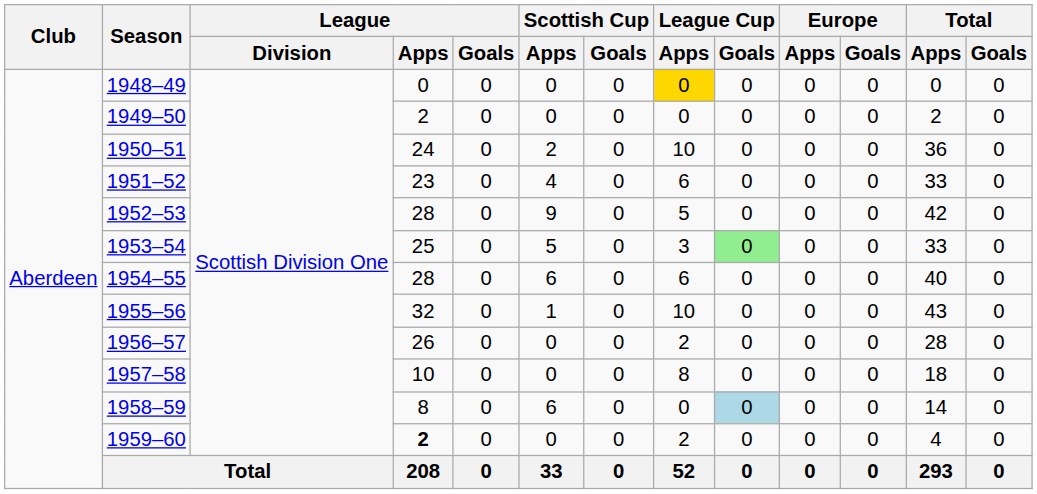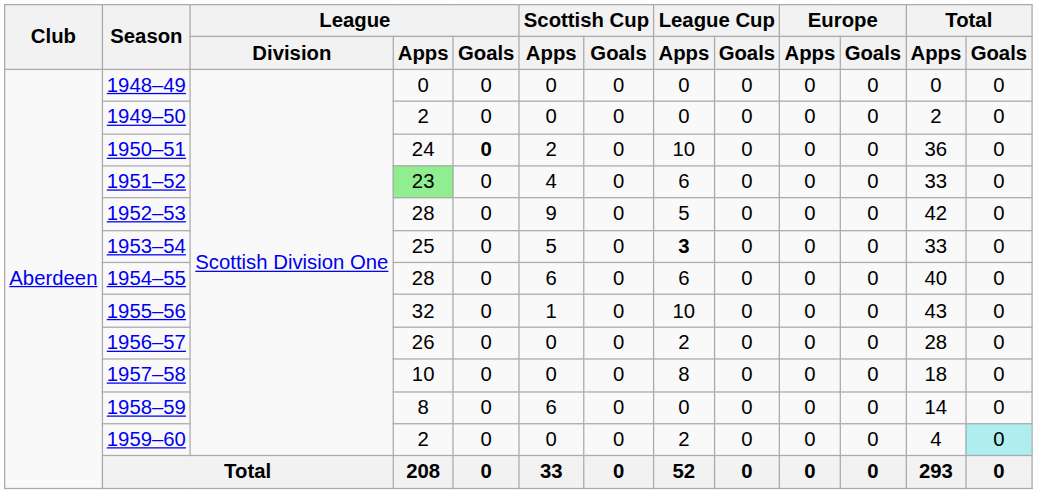(684, 85) gold background -> (684, 85) no background
(486, 149) normal -> (486, 149) bold
(423, 181) no background -> (423, 181) lightgreen background
(684, 246) normal -> (684, 246) bold
(747, 246) lightgreen background -> (747, 246) no background
(747, 407) lightblue background -> (747, 407) no background
(423, 439) bold -> (423, 439) normal
(999, 439) no background -> (999, 439) paleturquoise background
